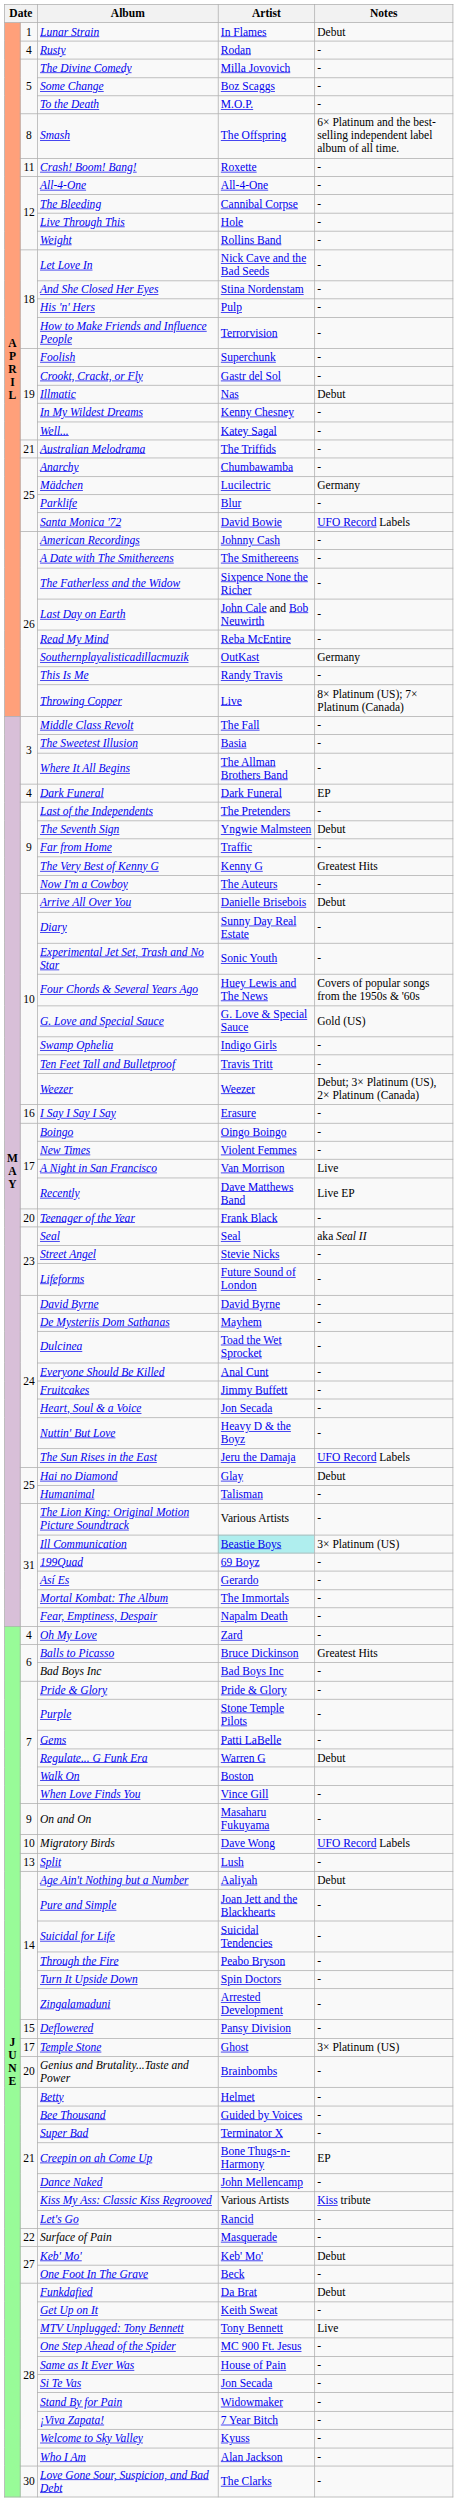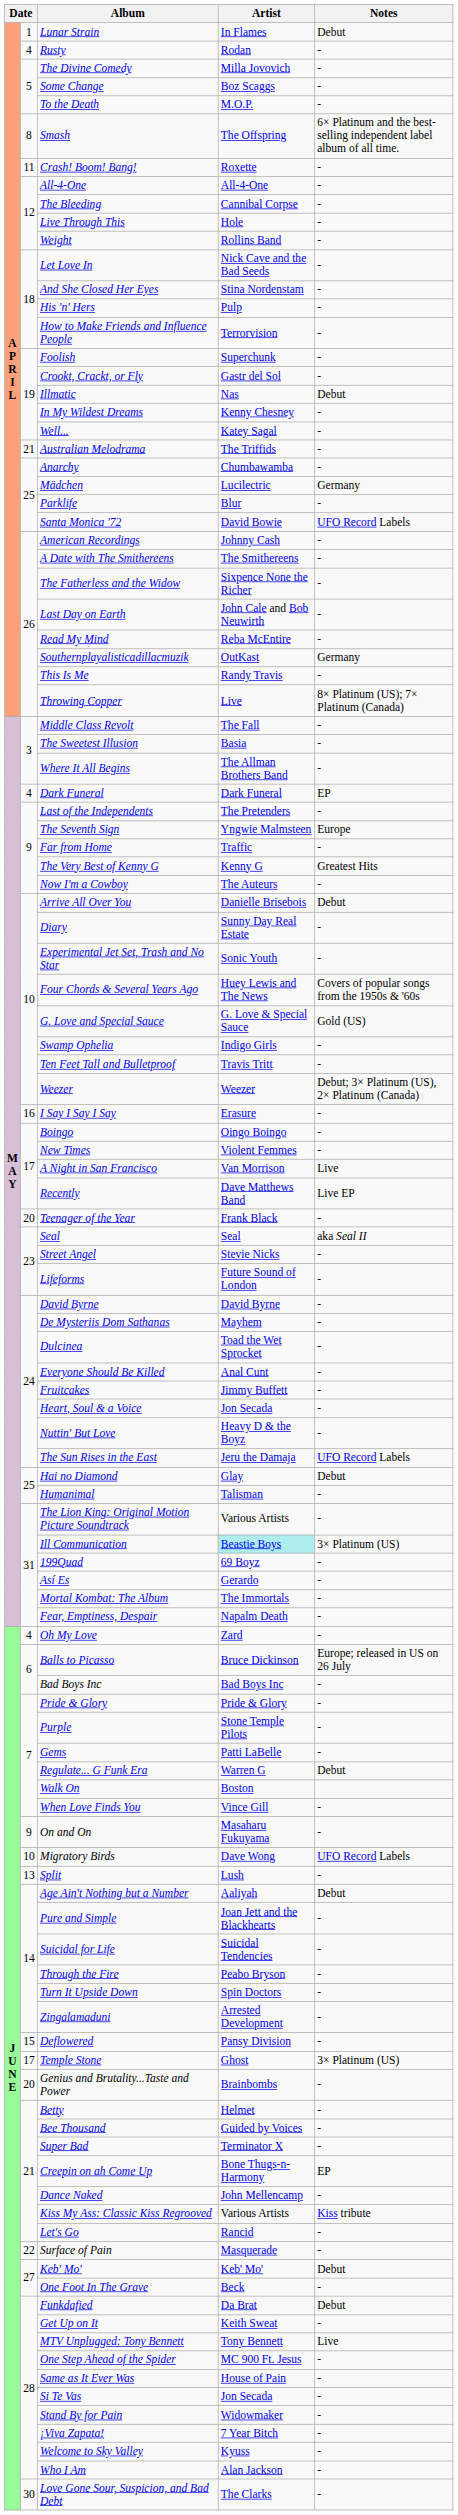(331, 829) Debut -> (334, 829) Europe
(347, 1653) Greatest Hits -> (378, 1660) Europe; released in US on 26 July
